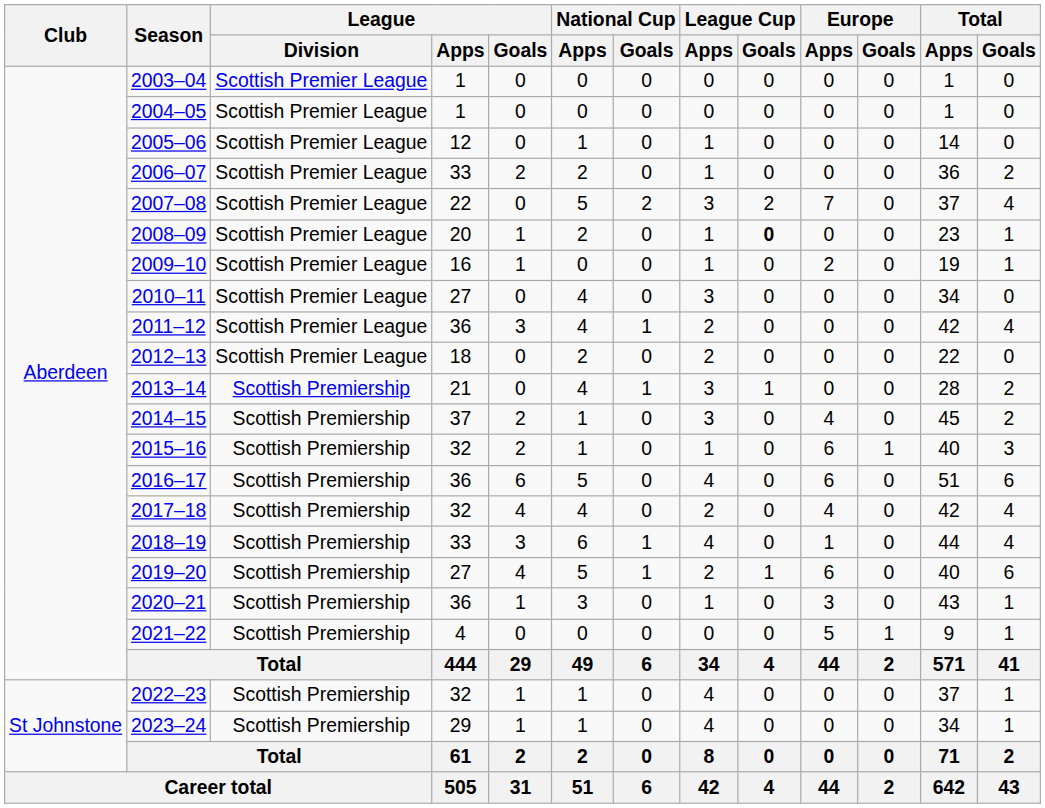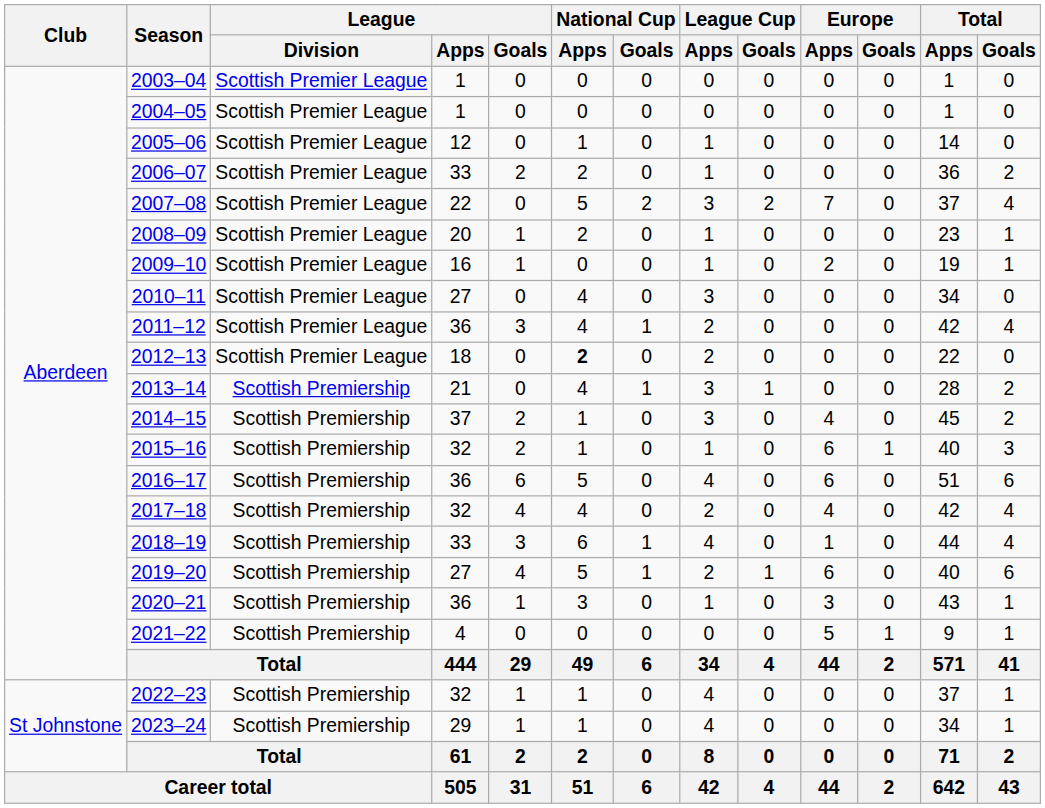(769, 234) bold -> (769, 234) normal
(582, 357) normal -> (582, 357) bold
